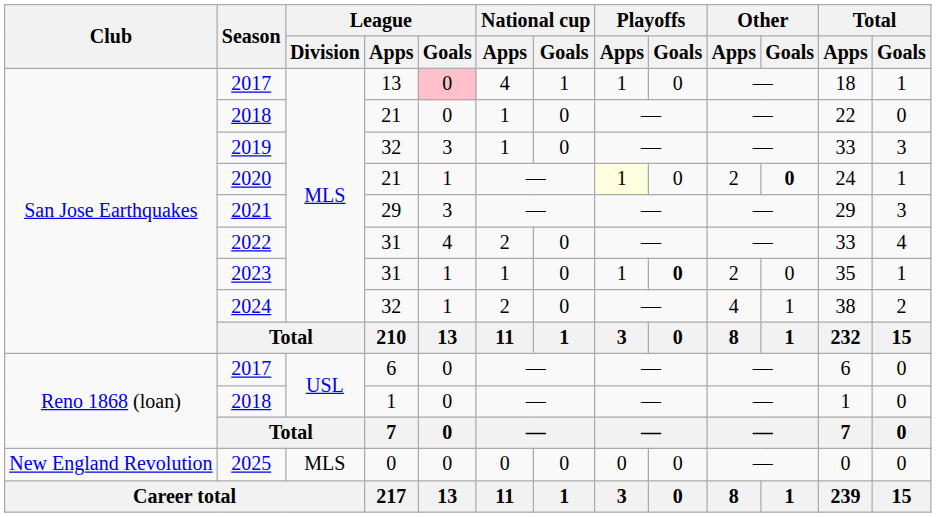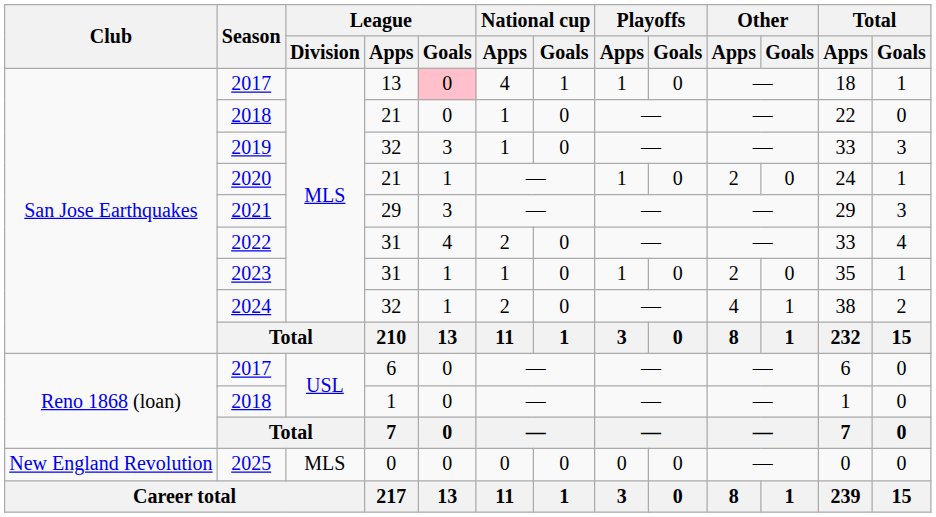(622, 178) lightyellow background -> (622, 178) no background
(790, 178) bold -> (790, 178) normal
(678, 274) bold -> (678, 274) normal
